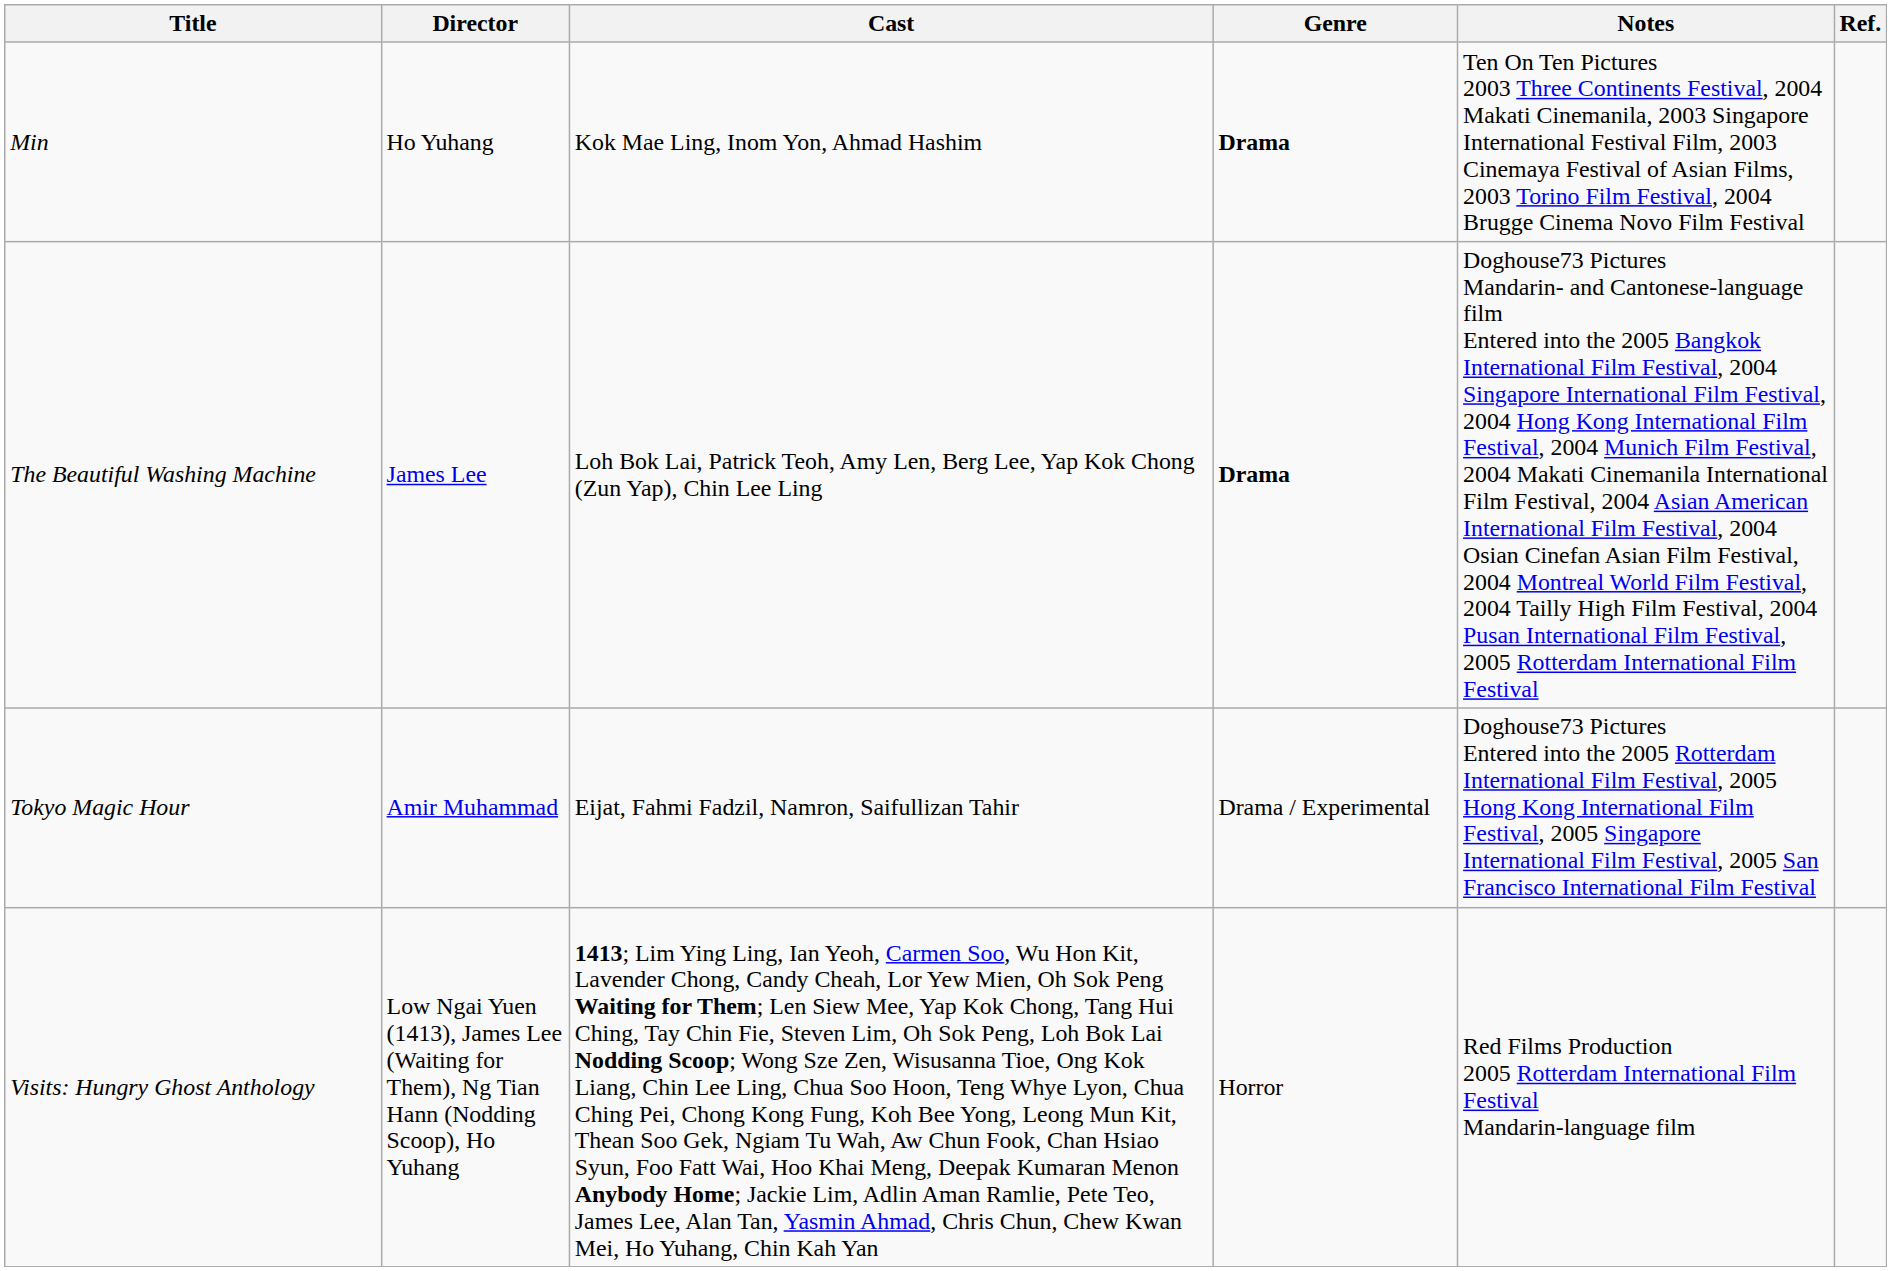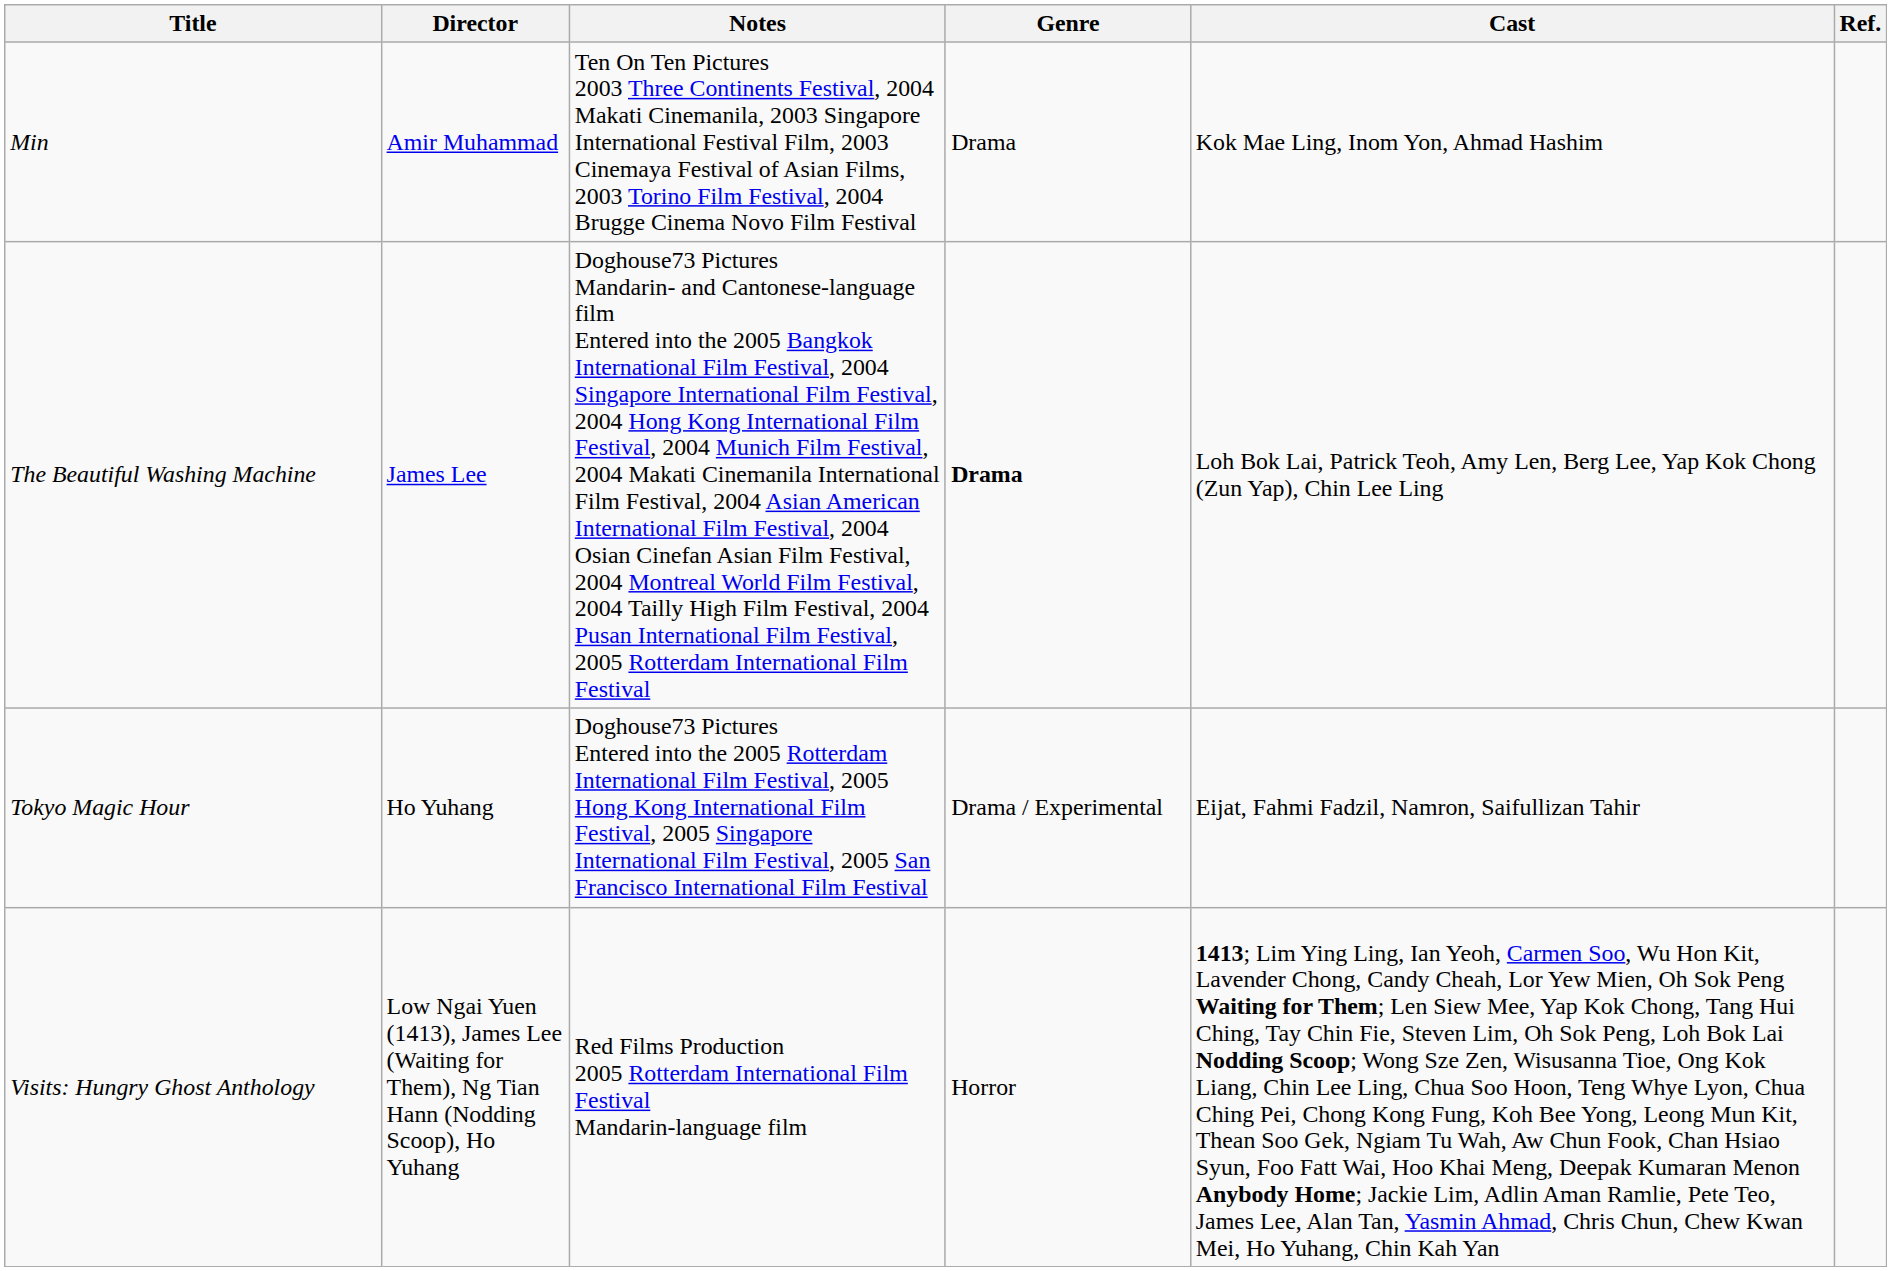columns swapped: (891, 23) <-> (1646, 23)
(440, 141) Ho Yuhang -> (472, 141) Amir Muhammad
(1254, 141) bold -> (984, 141) normal
(472, 807) Amir Muhammad -> (440, 807) Ho Yuhang
